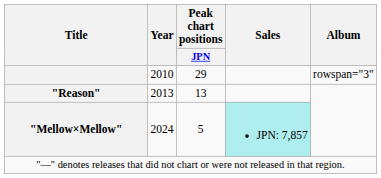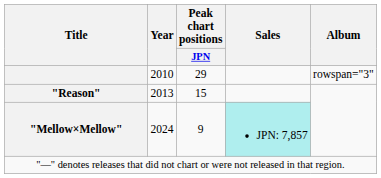(201, 93) 13 -> (201, 93) 15
(201, 129) 5 -> (201, 129) 9
